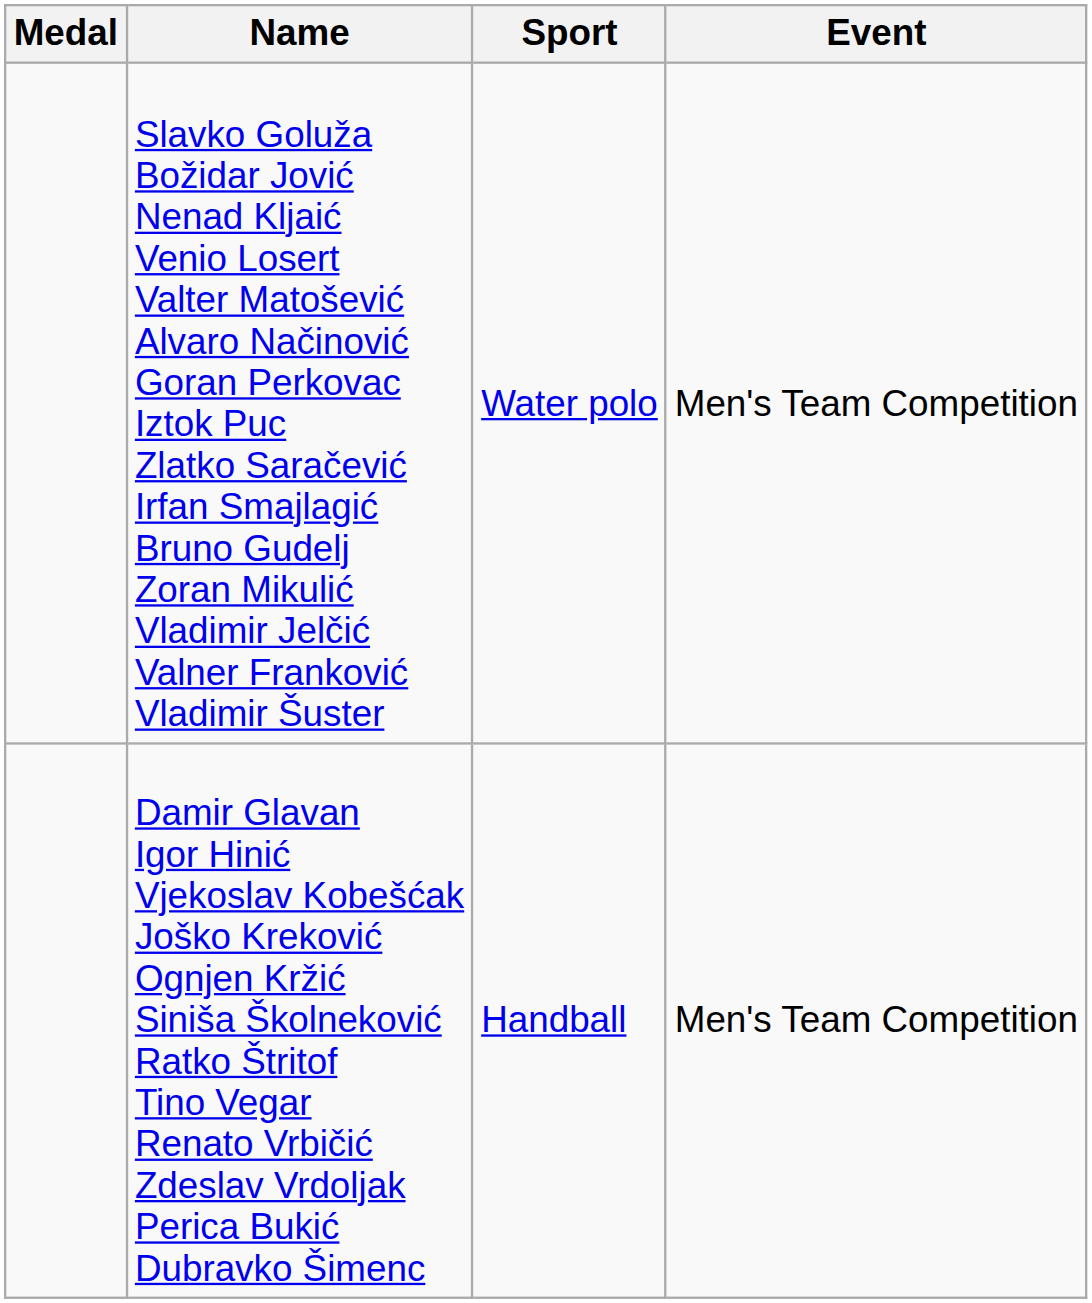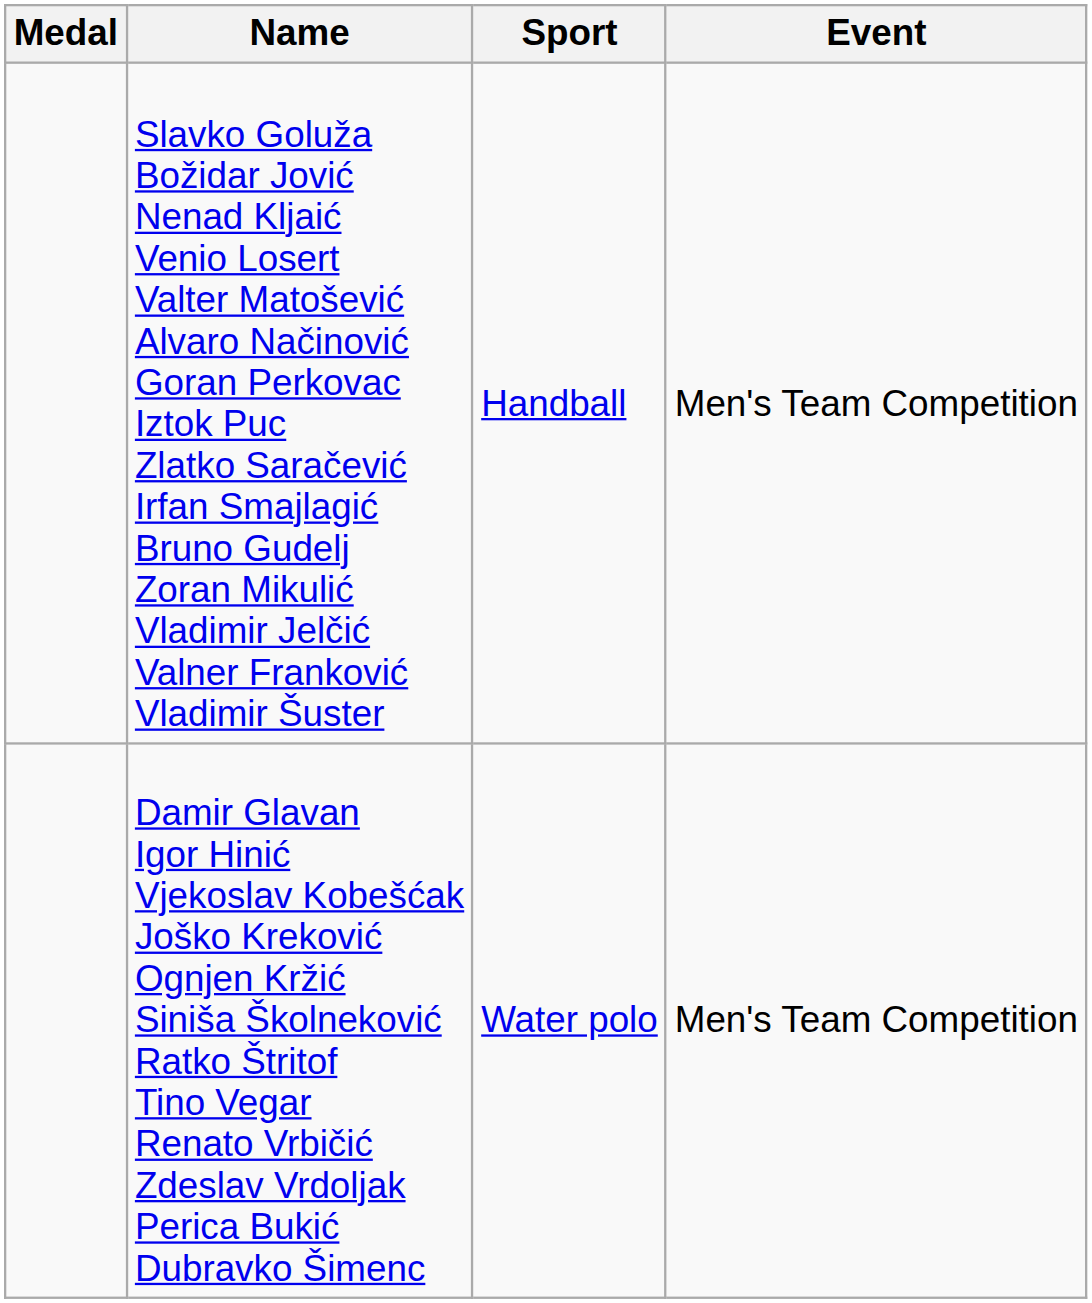(569, 402) Water polo -> (554, 402) Handball
(554, 1019) Handball -> (569, 1019) Water polo
